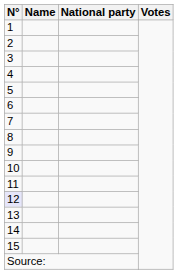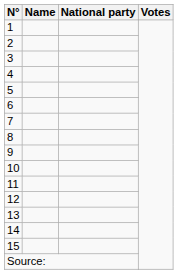(13, 199) lavender background -> (13, 199) no background
